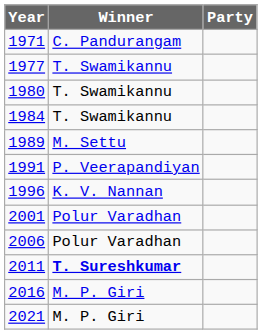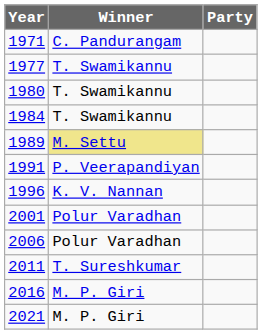(89, 142) no background -> (89, 142) khaki background
(117, 267) bold -> (117, 267) normal
